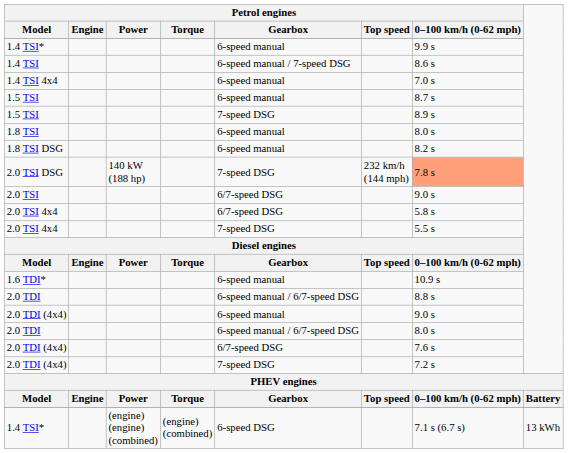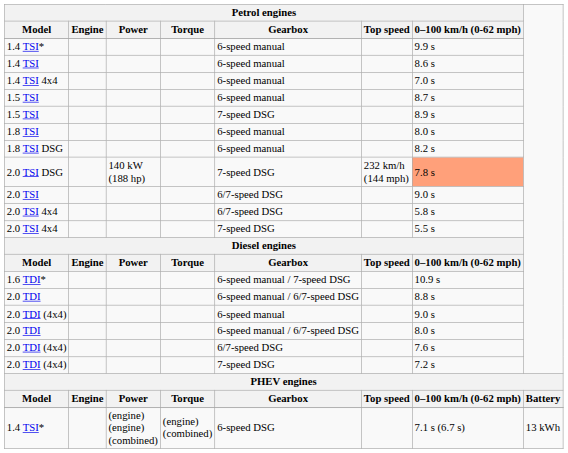(284, 64) 6-speed manual / 7-speed DSG -> (251, 64) 6-speed manual
(251, 280) 6-speed manual -> (284, 280) 6-speed manual / 7-speed DSG
